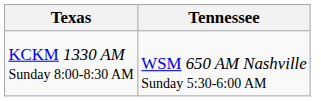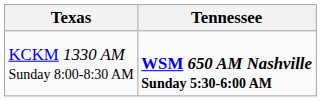(224, 72) normal -> (227, 72) bold
